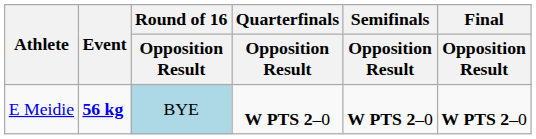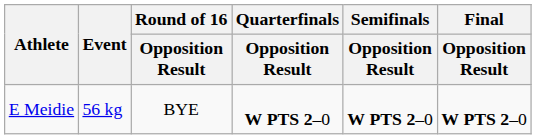(103, 109) bold -> (102, 109) normal
(181, 109) lightblue background -> (181, 109) no background
